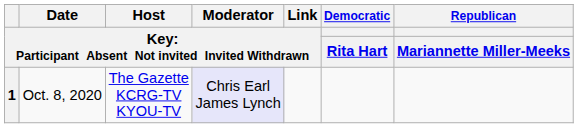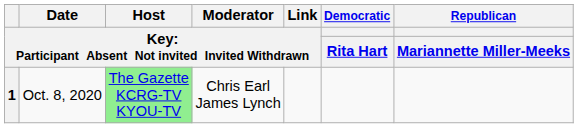(149, 94) no background -> (149, 94) lightgreen background
(238, 94) lavender background -> (238, 94) no background
